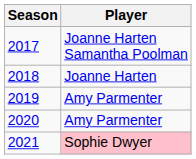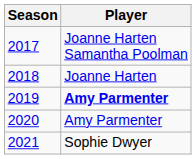(113, 98) normal -> (116, 98) bold
(108, 143) pink background -> (108, 143) no background
